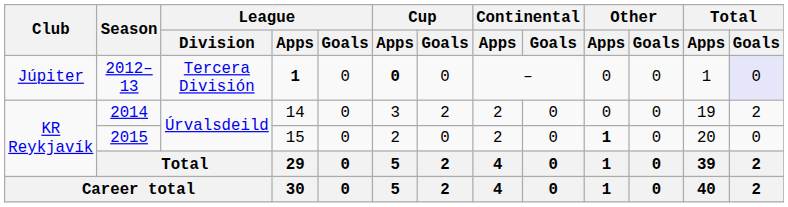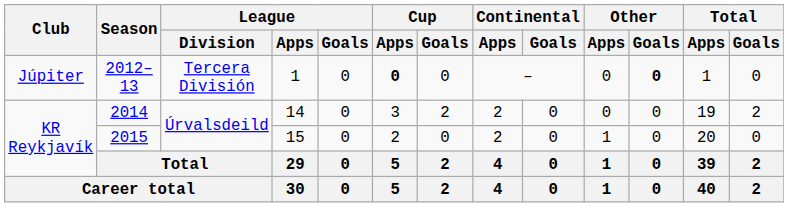(295, 78) bold -> (295, 78) normal
(656, 78) normal -> (656, 78) bold
(756, 78) lavender background -> (756, 78) no background
(606, 138) bold -> (606, 138) normal
